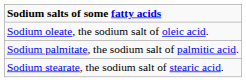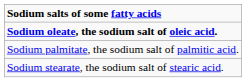(108, 31) normal -> (112, 31) bold
